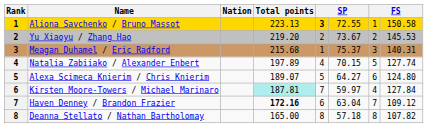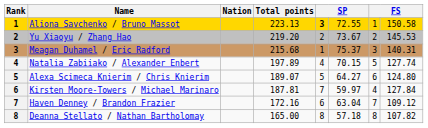(285, 90) paleturquoise background -> (285, 90) no background
(285, 103) bold -> (285, 103) normal
